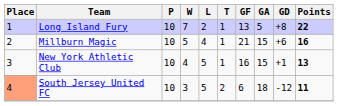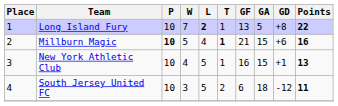(204, 27) normal -> (204, 27) bold
(169, 42) normal -> (169, 42) bold
(222, 42) normal -> (222, 42) bold
(9, 88) lightsalmon background -> (9, 88) no background
